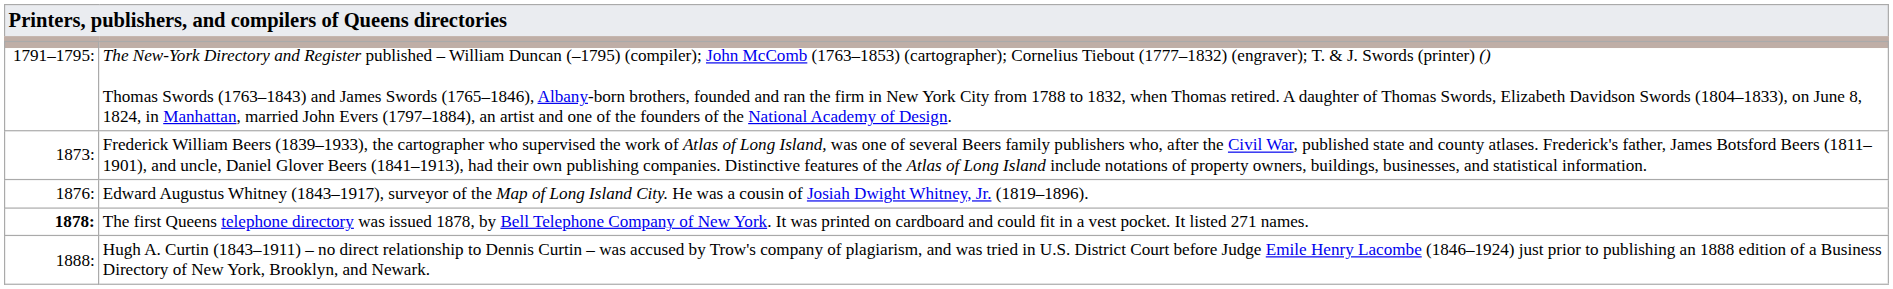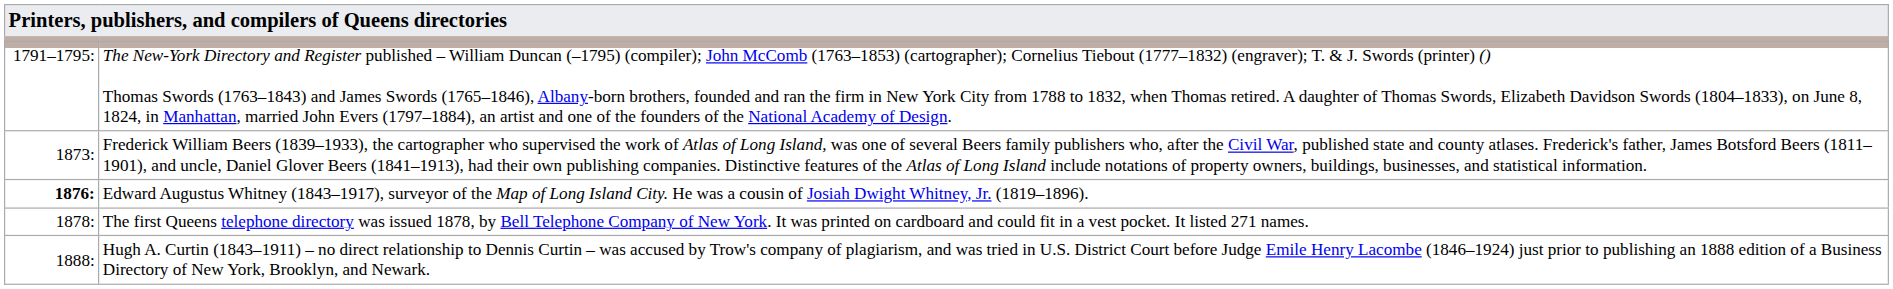(75, 193) normal -> (75, 193) bold
(75, 221) bold -> (75, 221) normal
